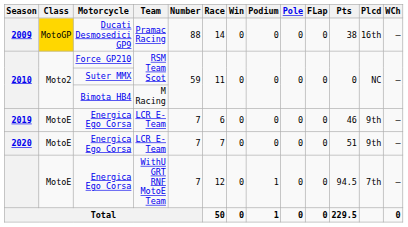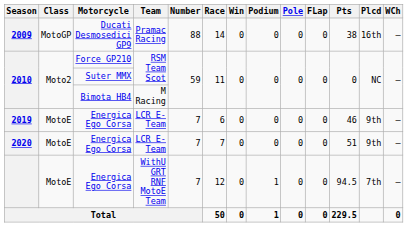(56, 35) gold background -> (56, 35) no background
